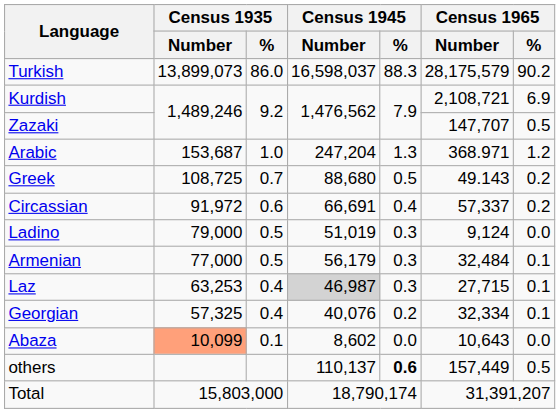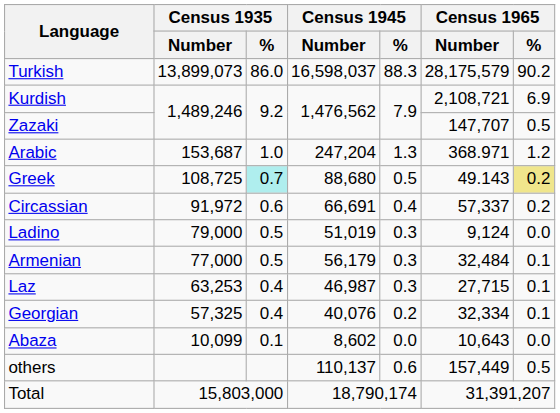(272, 179) no background -> (272, 179) paleturquoise background
(539, 179) no background -> (539, 179) khaki background
(350, 286) lightgrey background -> (350, 286) no background
(217, 340) lightsalmon background -> (217, 340) no background
(405, 367) bold -> (405, 367) normal
